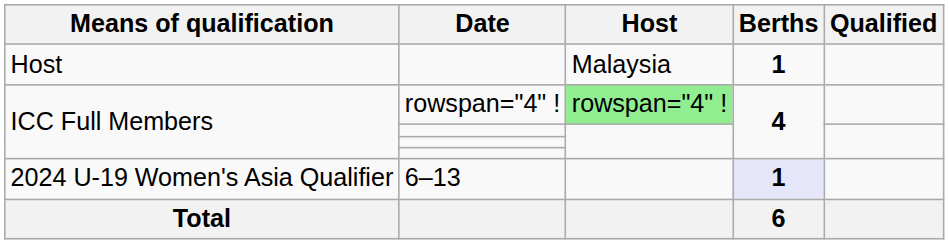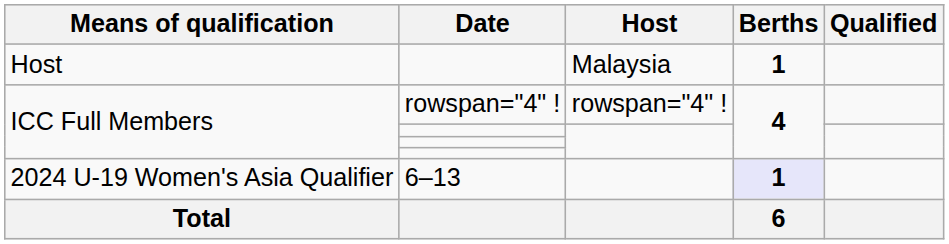(650, 104) lightgreen background -> (650, 104) no background
